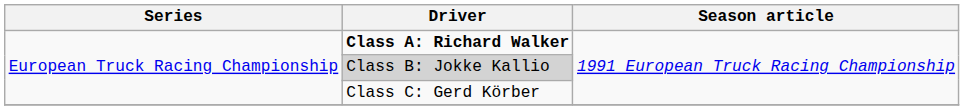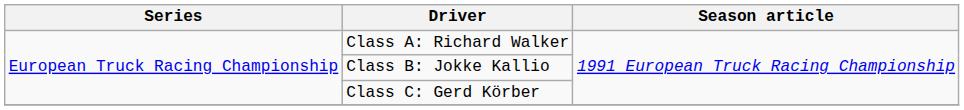(458, 43) bold -> (458, 43) normal
(448, 68) lightgrey background -> (448, 68) no background
